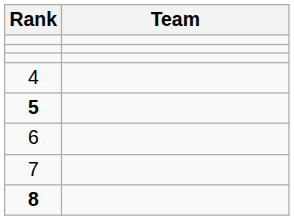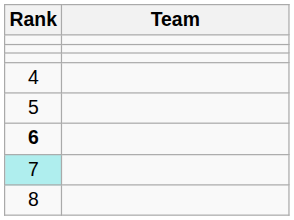(33, 108) bold -> (33, 108) normal
(33, 138) normal -> (33, 138) bold
(33, 169) no background -> (33, 169) paleturquoise background
(33, 200) bold -> (33, 200) normal
